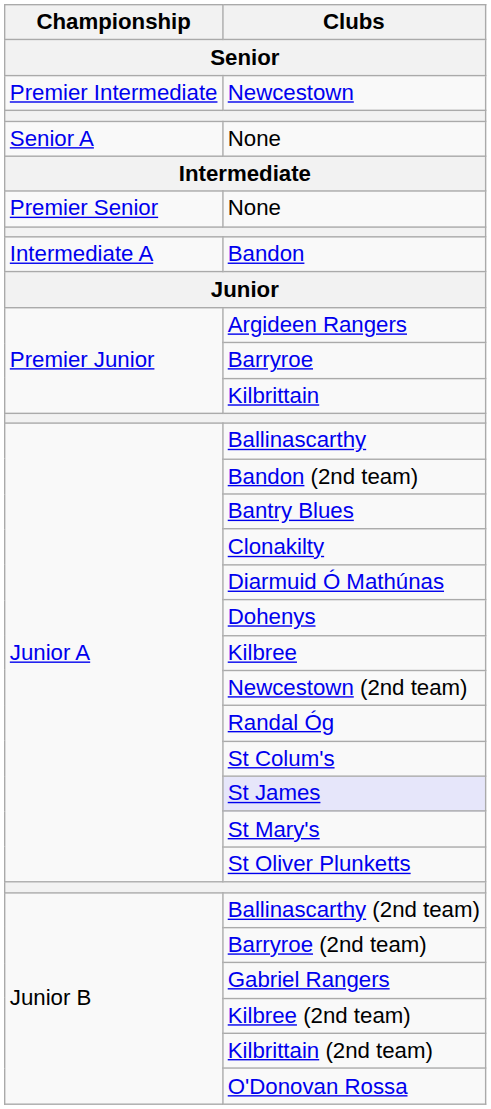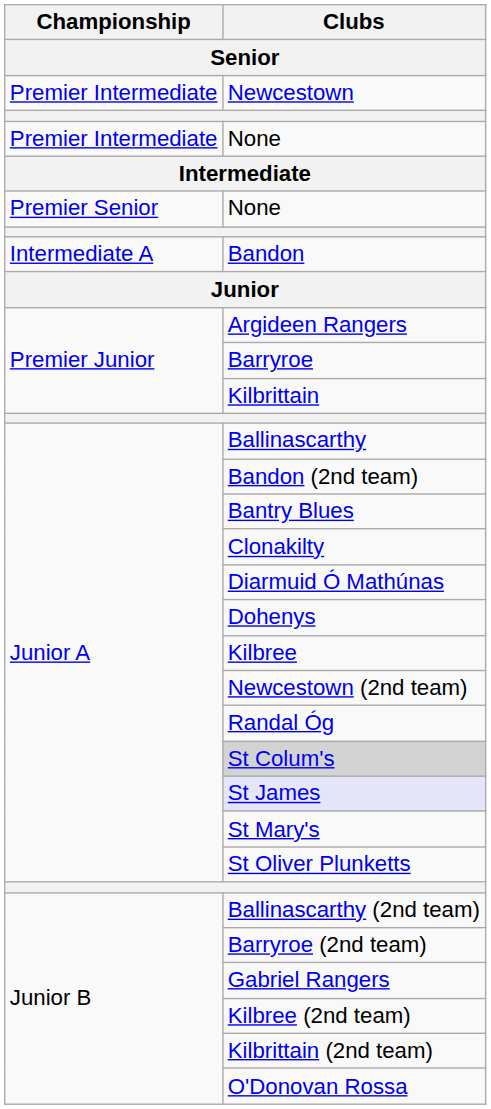(52, 138) Senior A -> (114, 138) Premier Intermediate
(281, 758) no background -> (281, 758) lightgrey background
